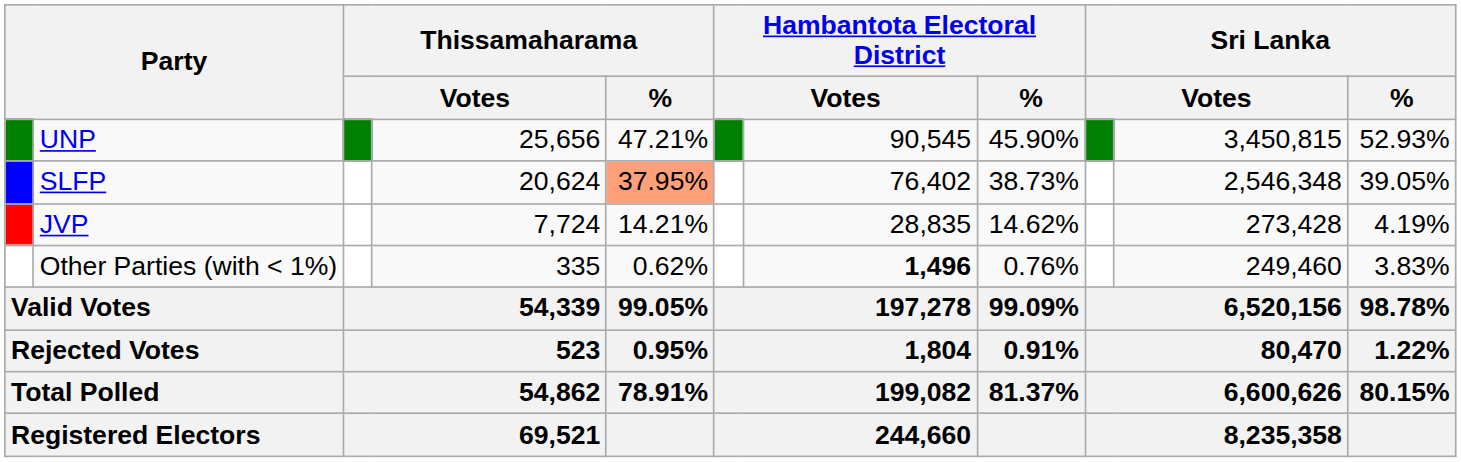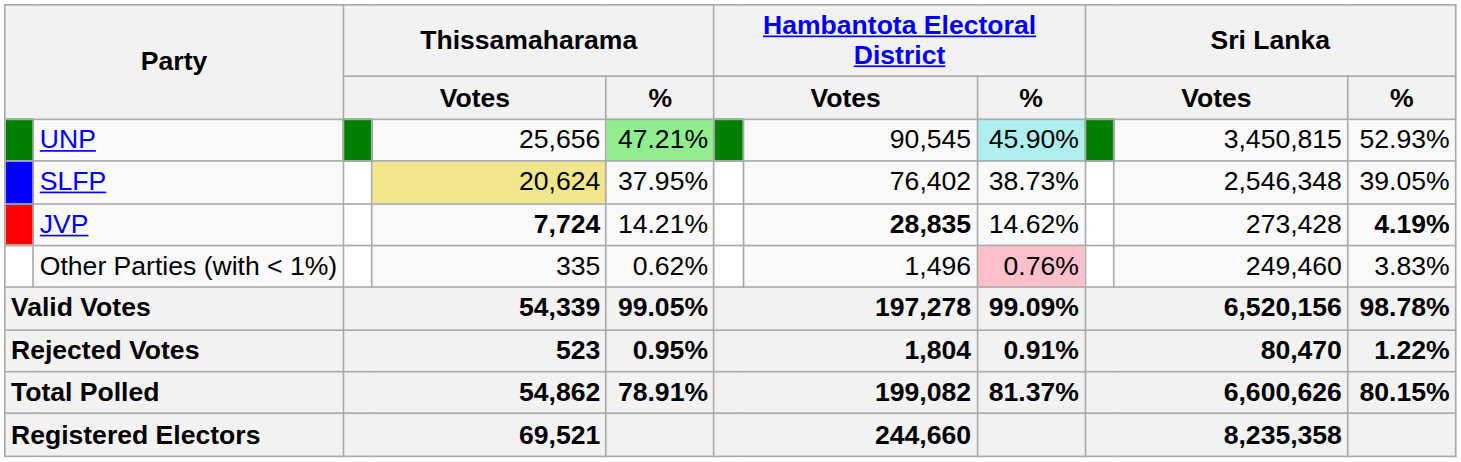(663, 139) no background -> (663, 139) lightgreen background
(1034, 139) no background -> (1034, 139) paleturquoise background
(560, 181) no background -> (560, 181) khaki background
(663, 181) lightsalmon background -> (663, 181) no background
(567, 223) normal -> (567, 223) bold
(930, 223) normal -> (930, 223) bold
(1412, 223) normal -> (1412, 223) bold
(938, 266) bold -> (938, 266) normal
(1041, 266) no background -> (1041, 266) pink background
